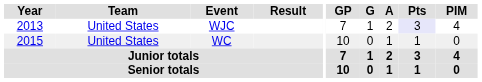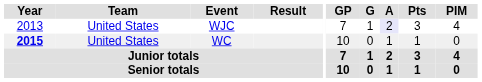(389, 26) no background -> (389, 26) lavender background
(417, 26) lavender background -> (417, 26) no background
(30, 41) normal -> (30, 41) bold
